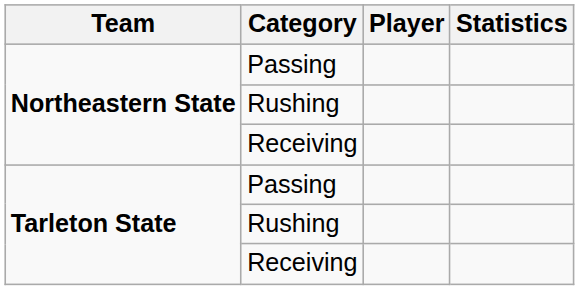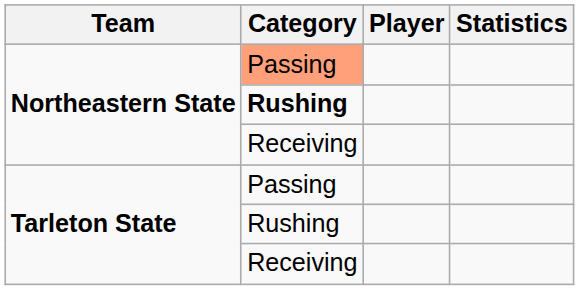(292, 64) no background -> (292, 64) lightsalmon background
(293, 104) normal -> (297, 104) bold
